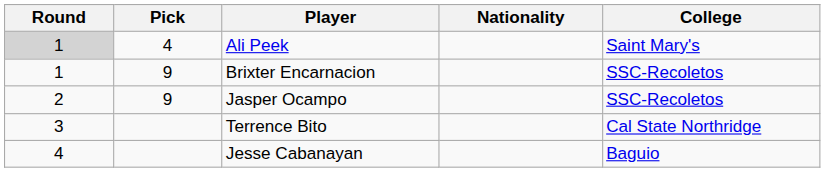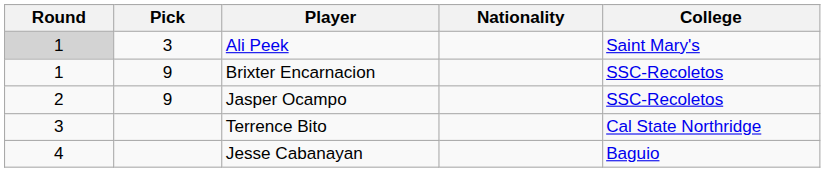(168, 45) 4 -> (168, 45) 3
